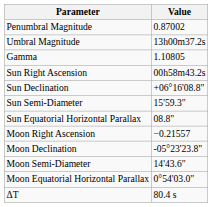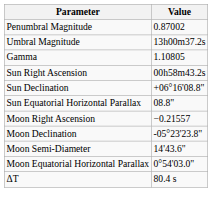- row: (45, 103)
